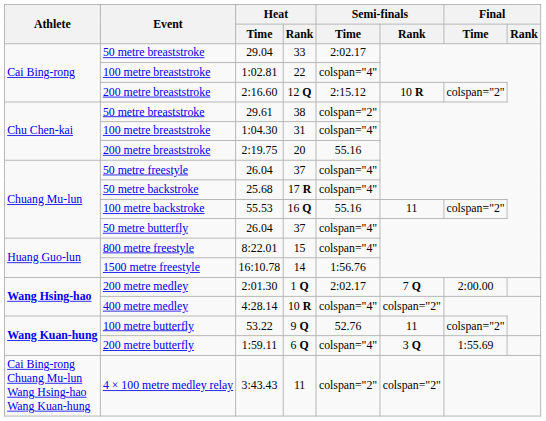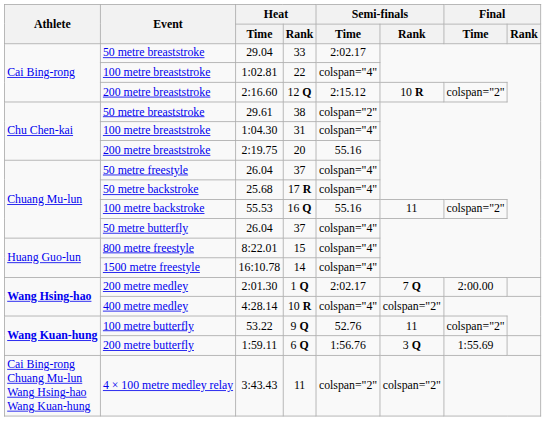(348, 267) 1:56.76 -> (348, 267) colspan="4"
(348, 345) colspan="4" -> (348, 345) 1:56.76
